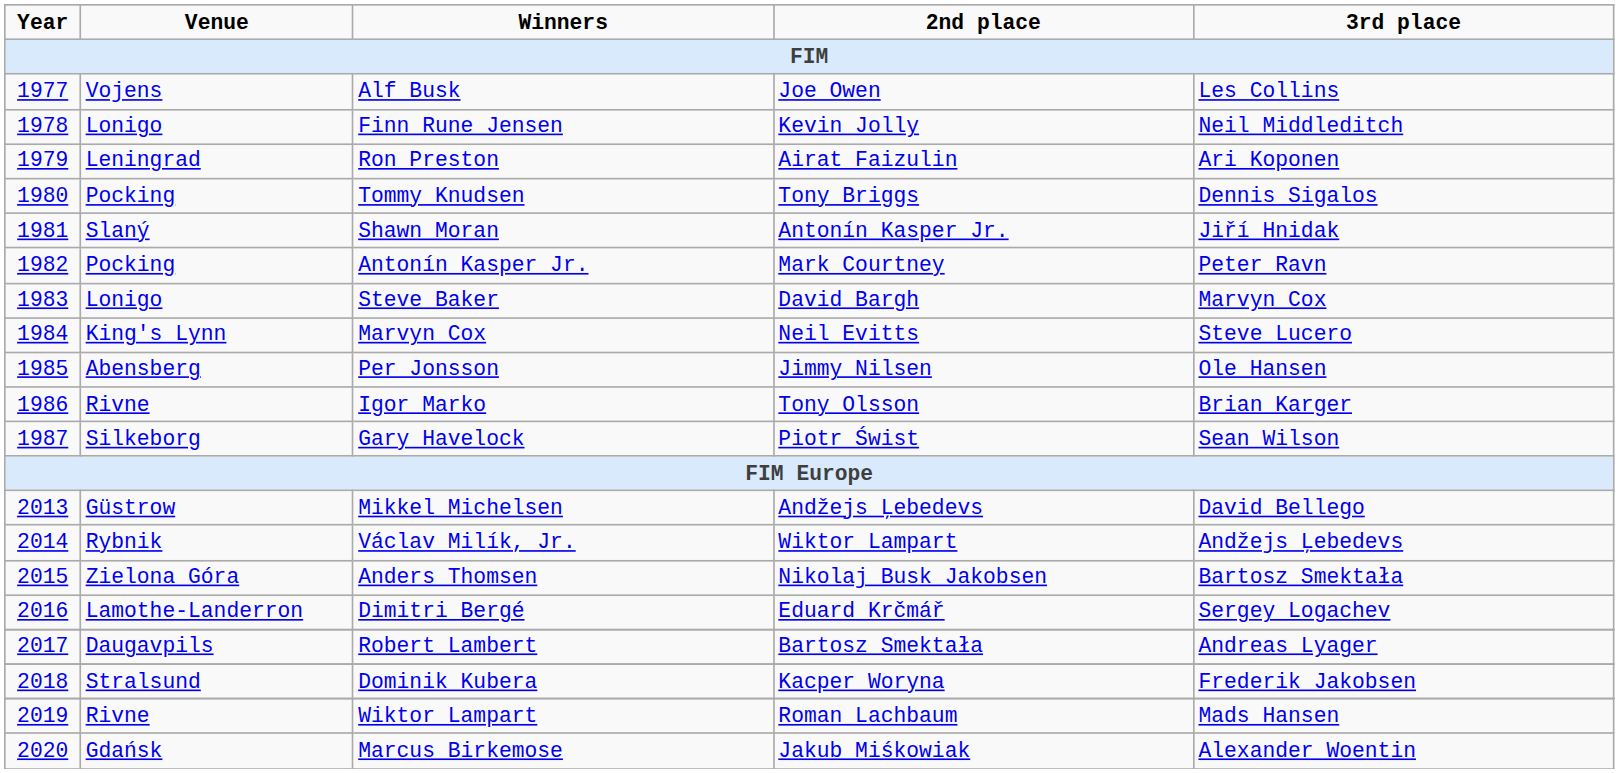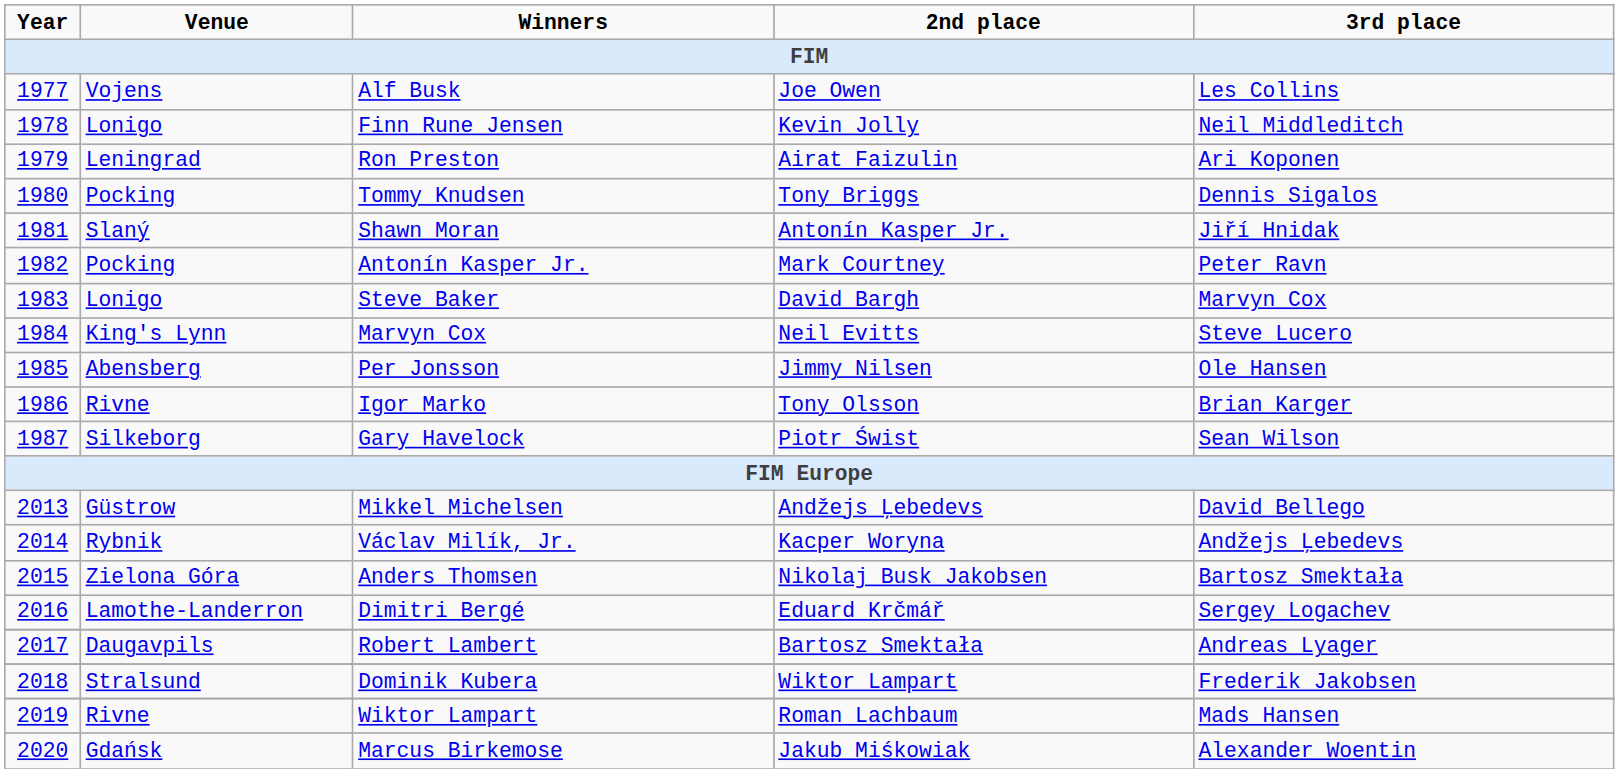(868, 543) Wiktor Lampart -> (862, 543) Kacper Woryna
(862, 682) Kacper Woryna -> (868, 682) Wiktor Lampart
